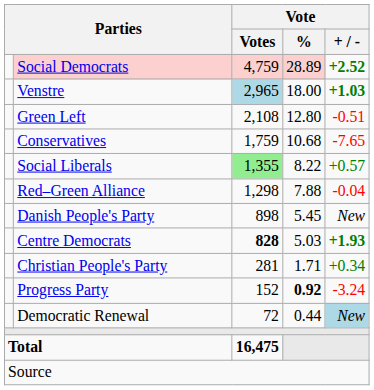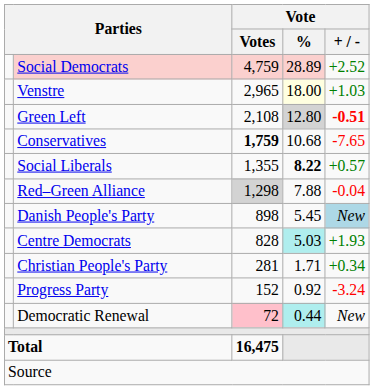(347, 66) bold -> (347, 66) normal
(261, 91) lightblue background -> (261, 91) no background
(304, 91) no background -> (304, 91) lightyellow background
(347, 91) bold -> (347, 91) normal
(304, 116) no background -> (304, 116) lightgrey background
(349, 116) normal -> (349, 116) bold
(261, 141) normal -> (261, 141) bold
(261, 166) lightgreen background -> (261, 166) no background
(308, 166) normal -> (308, 166) bold
(261, 191) no background -> (261, 191) lightgrey background
(351, 215) no background -> (351, 215) lightblue background
(267, 240) bold -> (267, 240) normal
(308, 240) no background -> (308, 240) paleturquoise background
(347, 240) bold -> (347, 240) normal
(308, 290) bold -> (308, 290) normal
(271, 315) no background -> (271, 315) pink background
(308, 315) no background -> (308, 315) paleturquoise background
(351, 315) lightblue background -> (351, 315) no background
